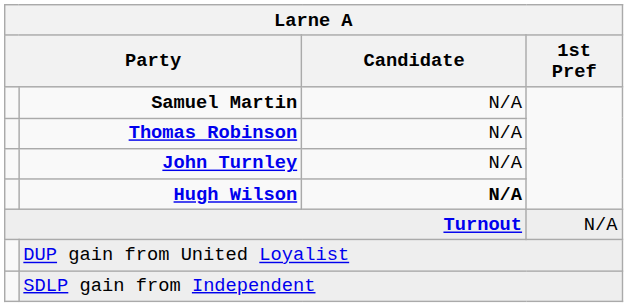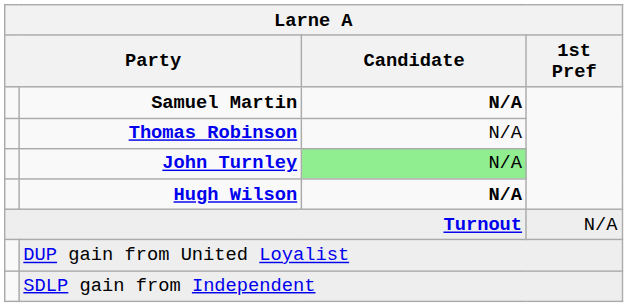(505, 103) normal -> (505, 103) bold
(505, 164) no background -> (505, 164) lightgreen background
